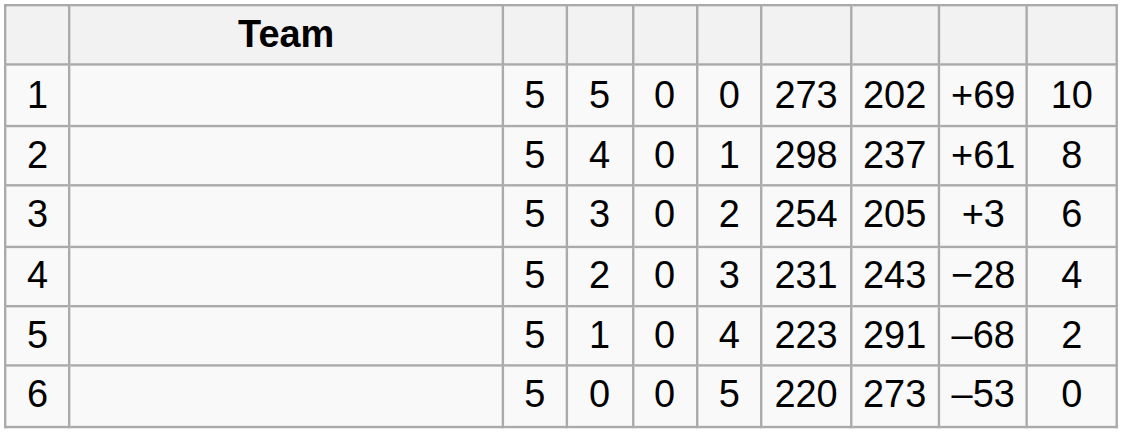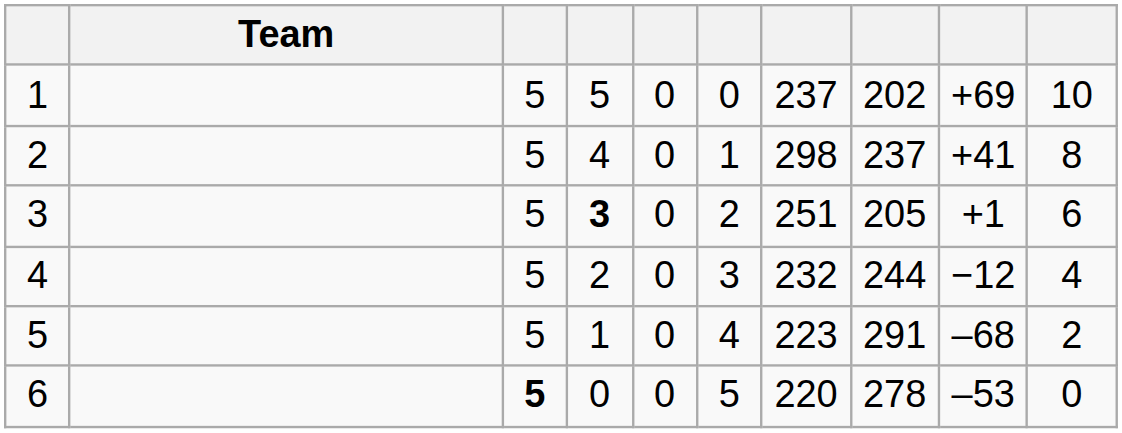(806, 94) 273 -> (806, 94) 237
(983, 154) +61 -> (983, 154) +41
(600, 214) normal -> (600, 214) bold
(806, 214) 254 -> (806, 214) 251
(983, 214) +3 -> (983, 214) +1
(806, 275) 231 -> (806, 275) 232
(895, 275) 243 -> (895, 275) 244
(983, 275) −28 -> (983, 275) −12
(535, 395) normal -> (535, 395) bold
(895, 395) 273 -> (895, 395) 278
